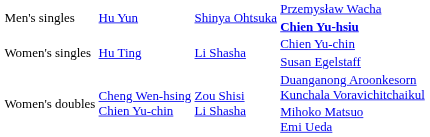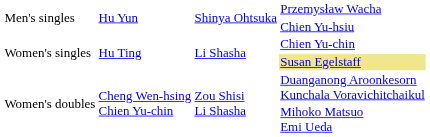(320, 26) bold -> (317, 26) normal
(321, 62) no background -> (321, 62) khaki background
